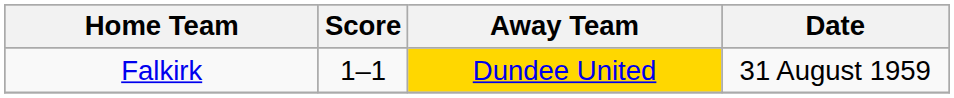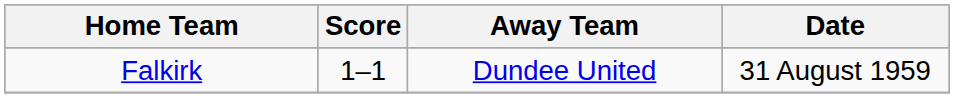(565, 69) gold background -> (565, 69) no background
